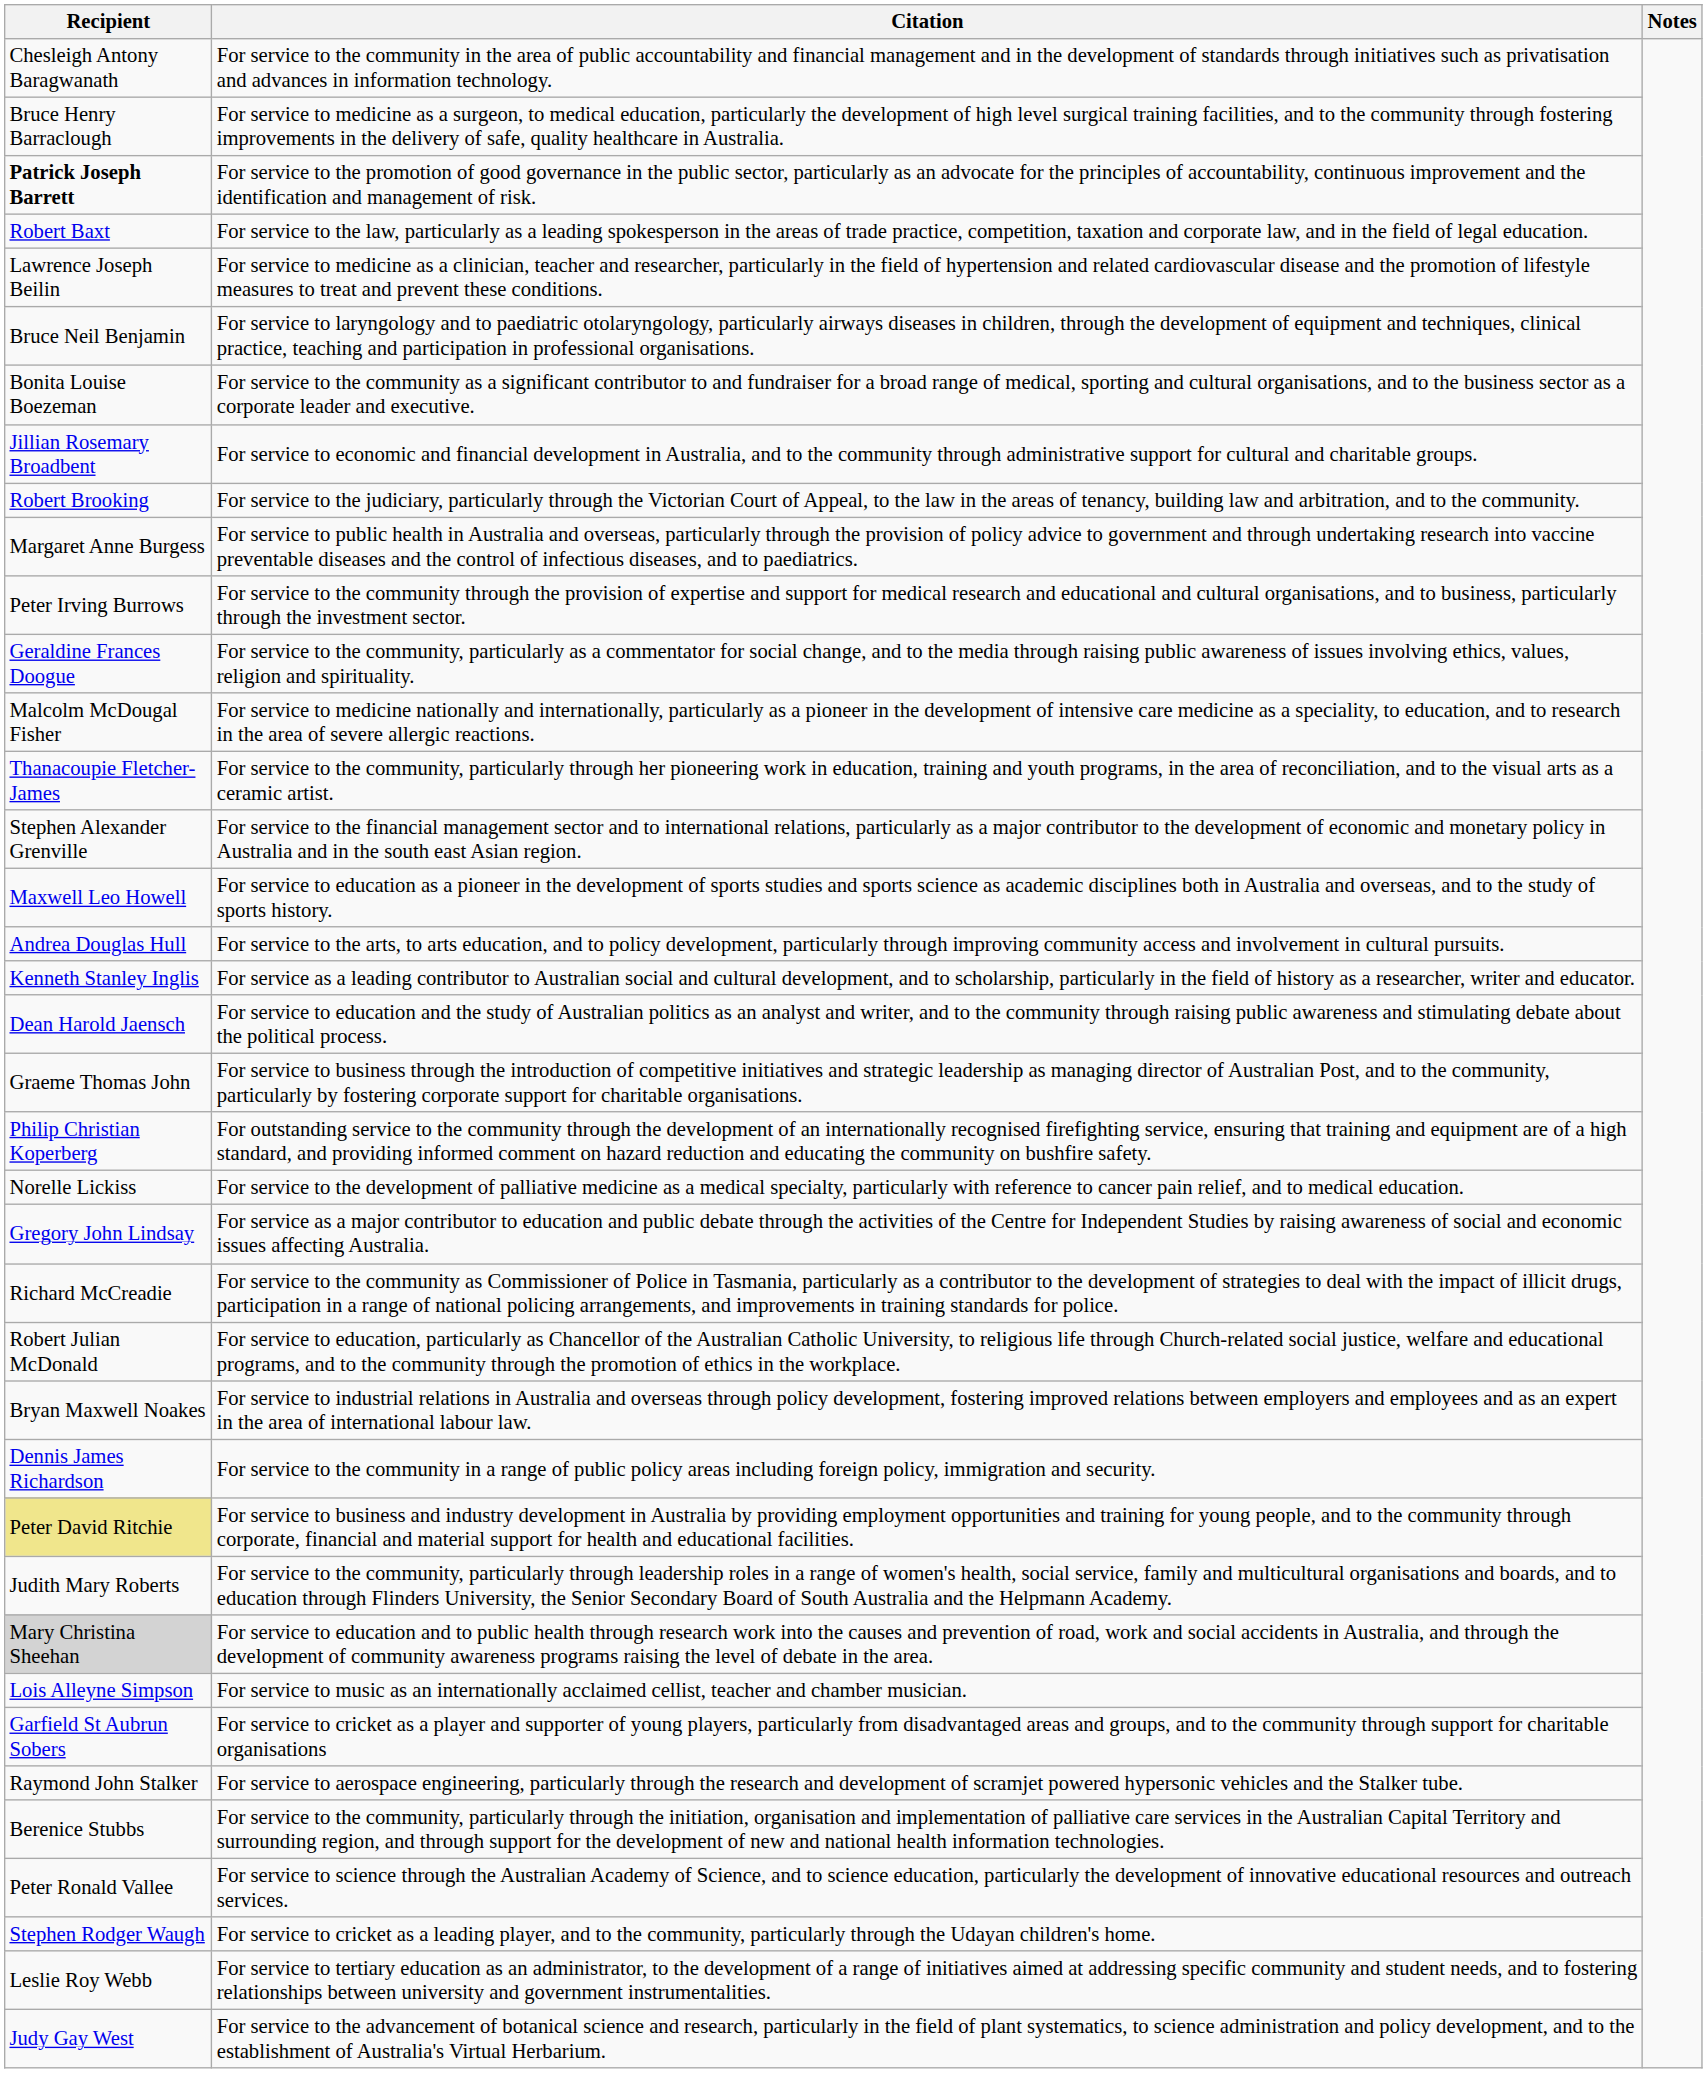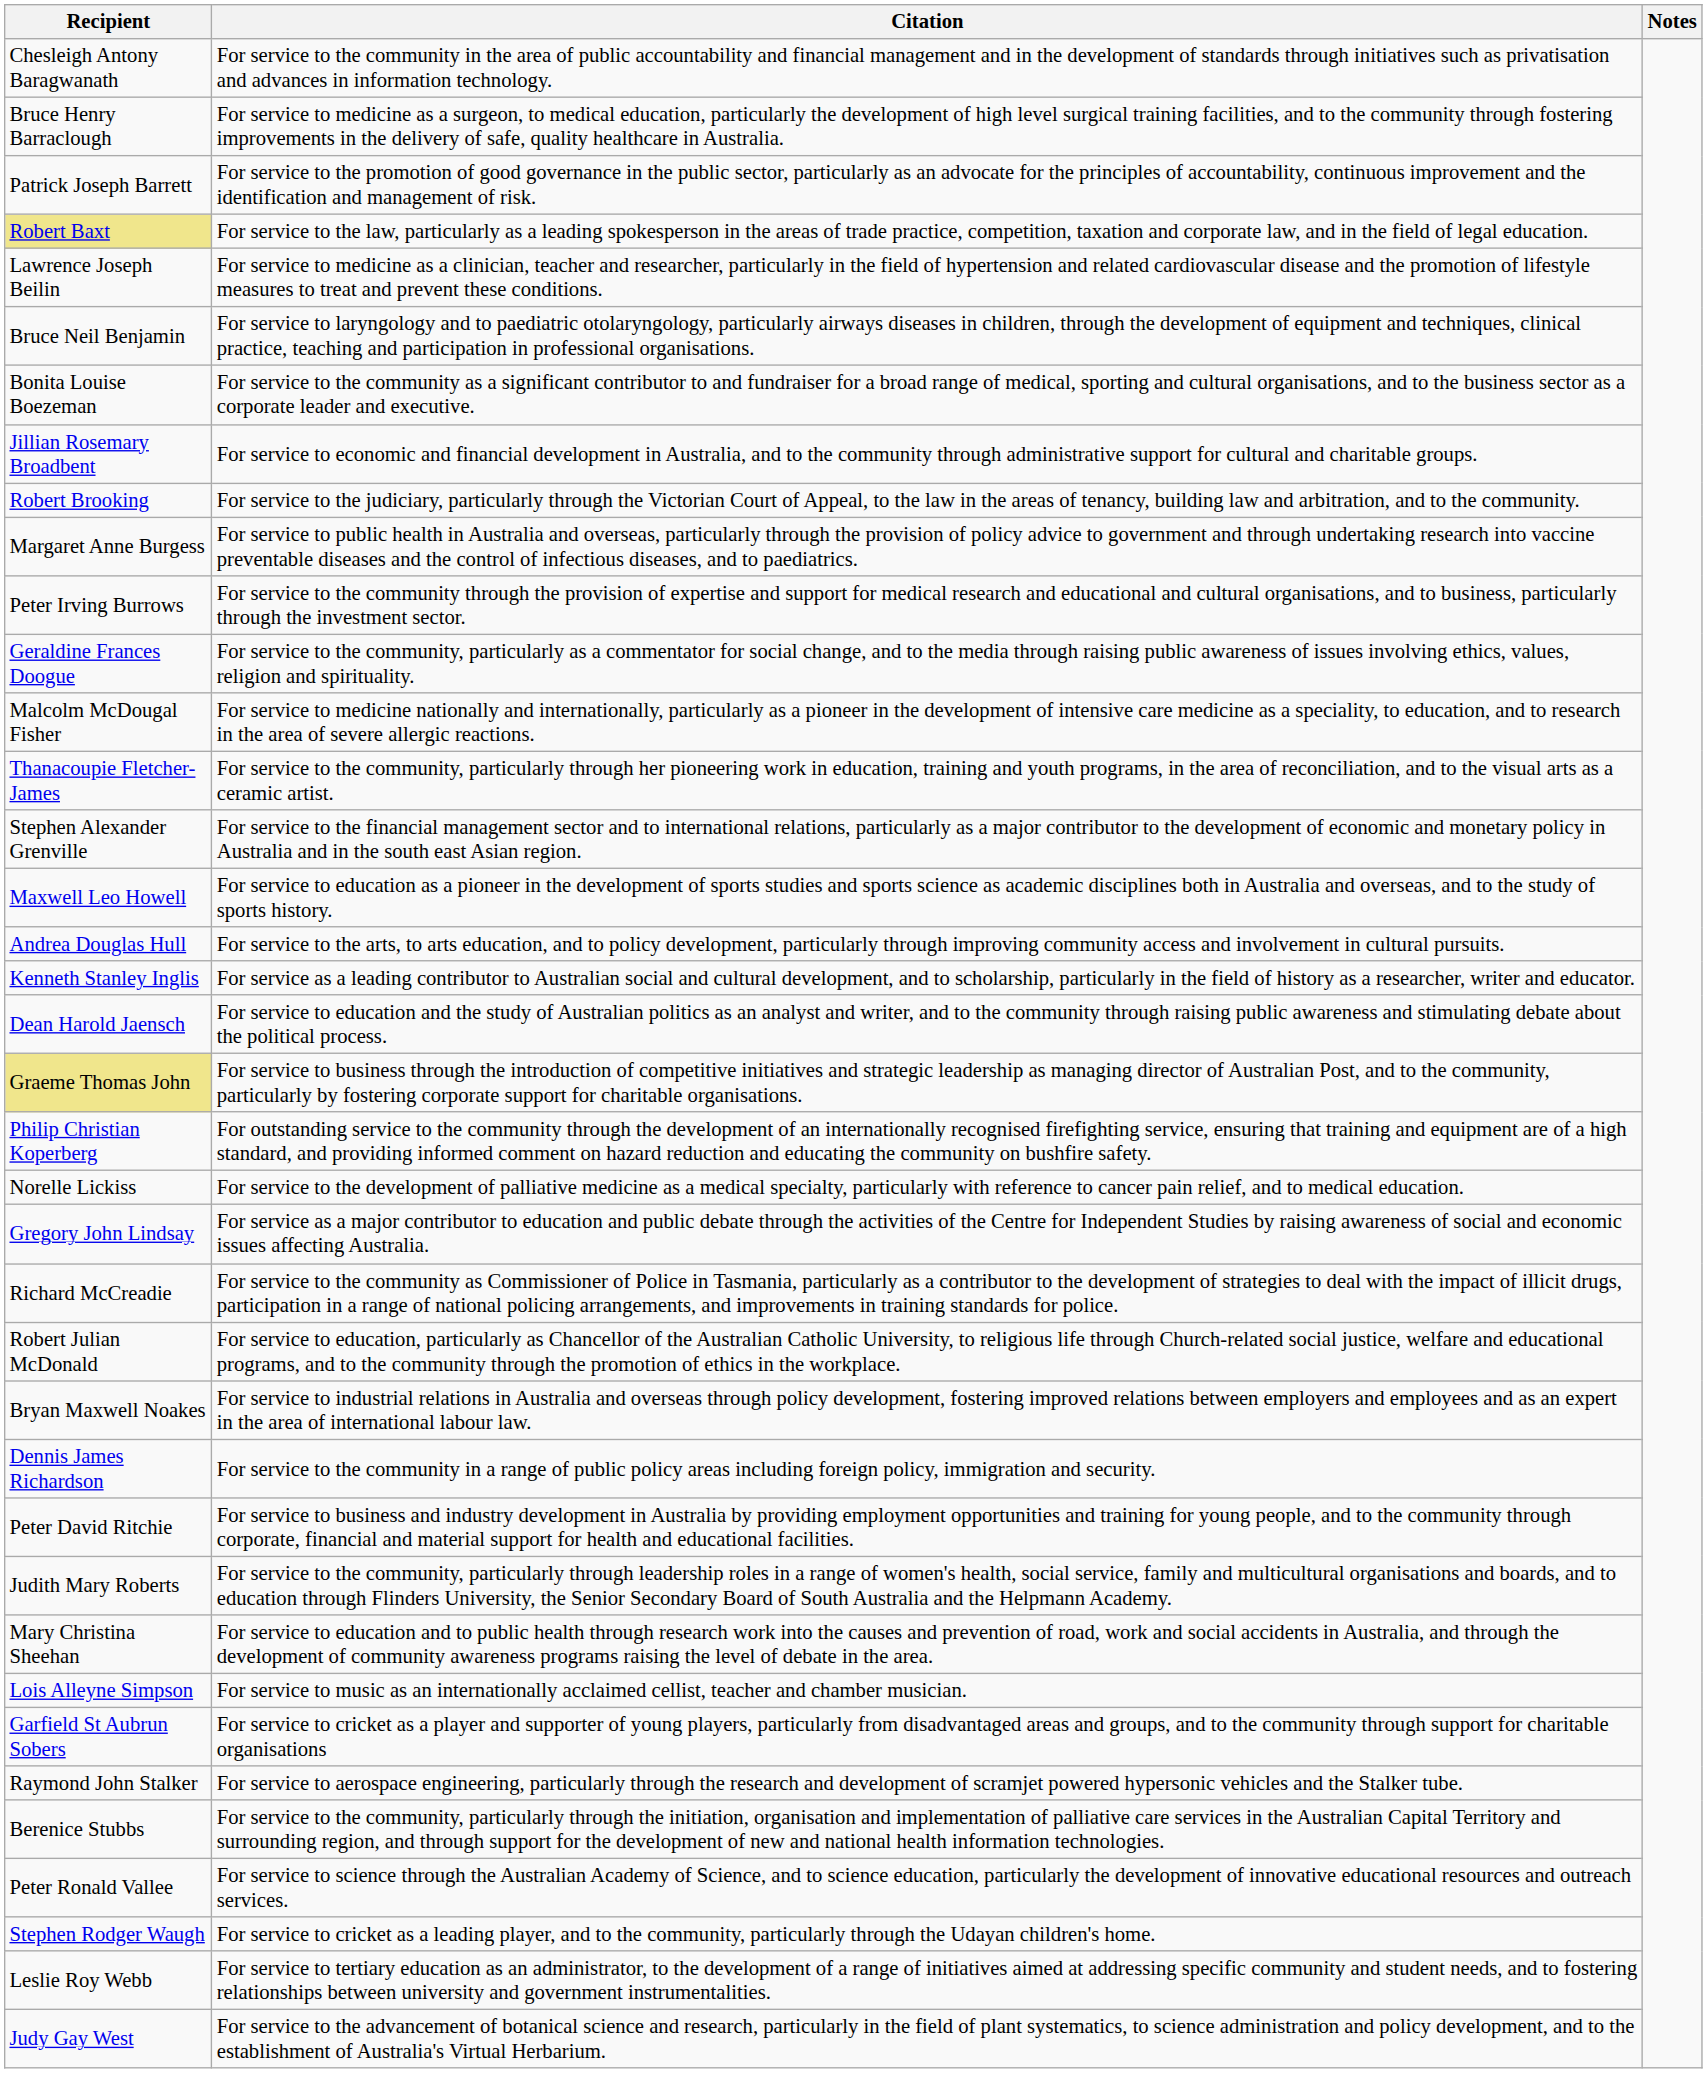(75, 185) bold -> (101, 185) normal
(60, 231) no background -> (60, 231) khaki background
(100, 1082) no background -> (100, 1082) khaki background
(91, 1526) khaki background -> (91, 1526) no background
(72, 1644) lightgrey background -> (72, 1644) no background
